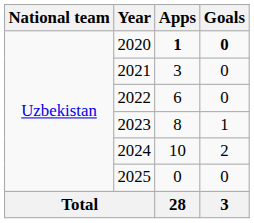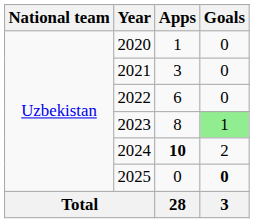(177, 44) bold -> (177, 44) normal
(224, 44) bold -> (224, 44) normal
(224, 124) no background -> (224, 124) lightgreen background
(177, 151) normal -> (177, 151) bold
(224, 177) normal -> (224, 177) bold
